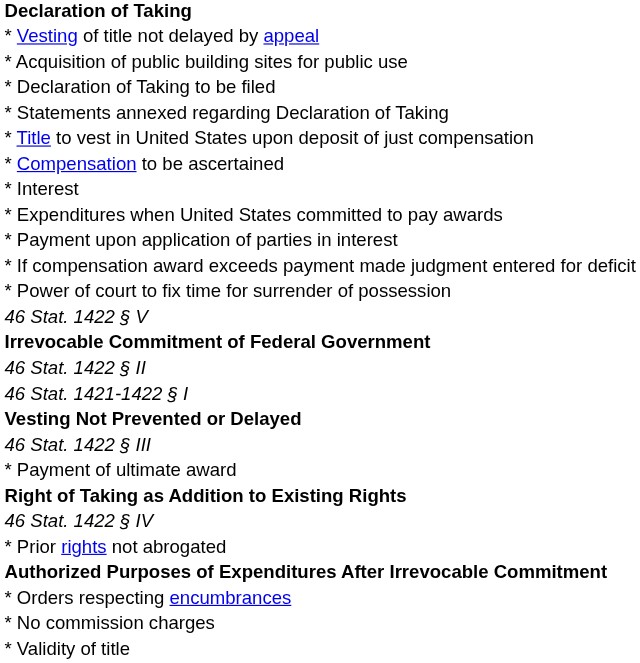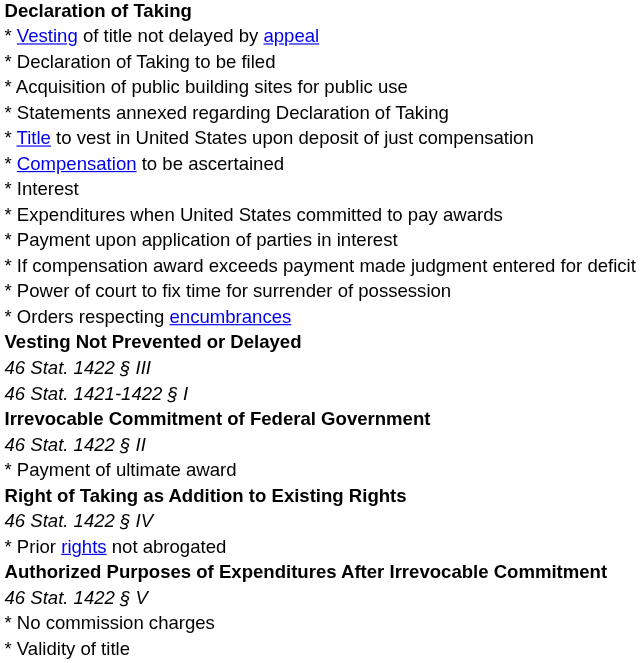(206, 61) * Acquisition of public building sites for public use -> (140, 61) * Declaration of Taking to be filed
(140, 87) * Declaration of Taking to be filed -> (206, 87) * Acquisition of public building sites for public use
(76, 317) 46 Stat. 1422 § V -> (148, 317) * Orders respecting encumbrances
(217, 342) Irrevocable Commitment of Federal Government -> (153, 342) Vesting Not Prevented or Delayed
(75, 368) 46 Stat. 1422 § II -> (78, 368) 46 Stat. 1422 § III
(153, 419) Vesting Not Prevented or Delayed -> (217, 419) Irrevocable Commitment of Federal Government
(78, 444) 46 Stat. 1422 § III -> (75, 444) 46 Stat. 1422 § II
(148, 597) * Orders respecting encumbrances -> (76, 597) 46 Stat. 1422 § V
